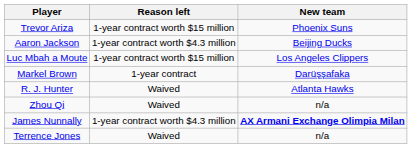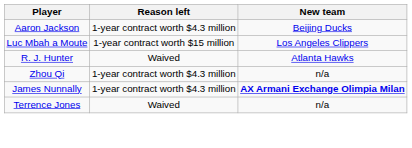- row: (47, 27)
- row: (47, 74)
(164, 105) Waived -> (164, 74) 1-year contract worth $4.3 million
